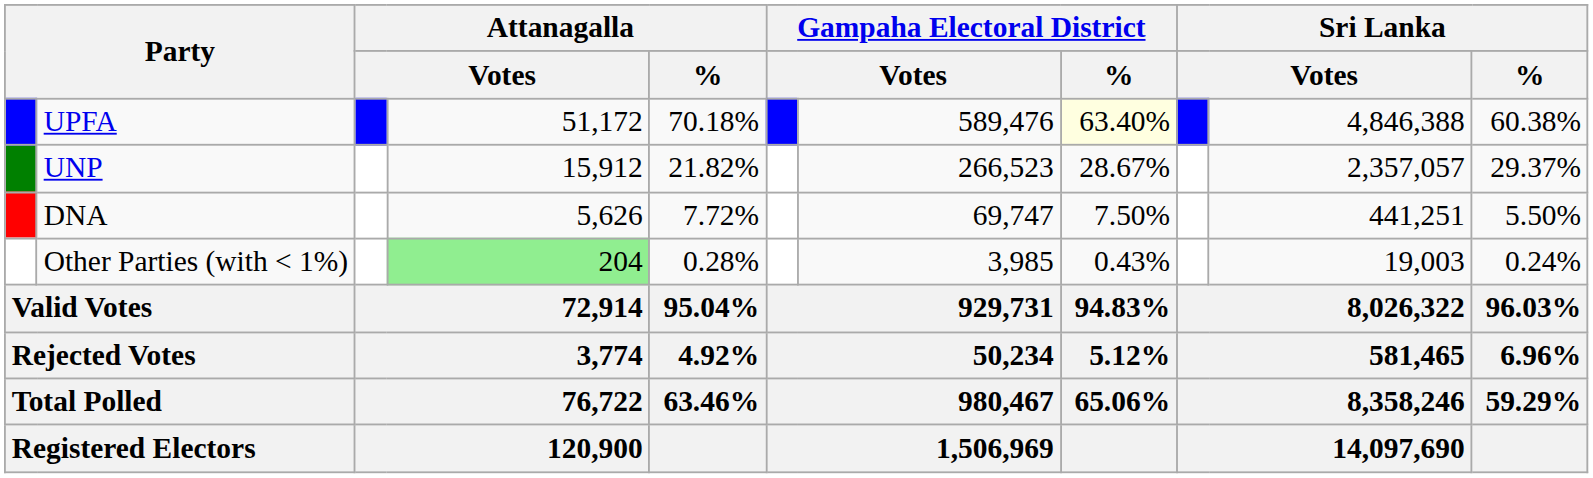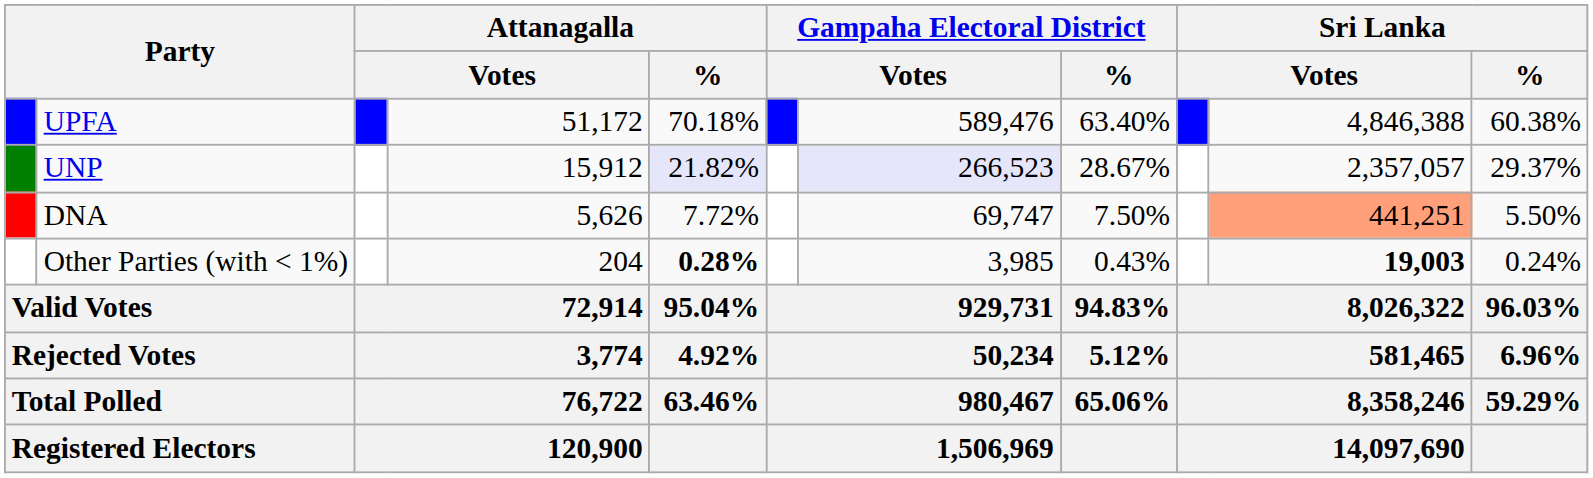(1125, 121) lightyellow background -> (1125, 121) no background
(714, 167) no background -> (714, 167) lavender background
(1006, 167) no background -> (1006, 167) lavender background
(1417, 214) no background -> (1417, 214) lightsalmon background
(621, 261) lightgreen background -> (621, 261) no background
(721, 261) normal -> (719, 261) bold
(1424, 261) normal -> (1424, 261) bold
